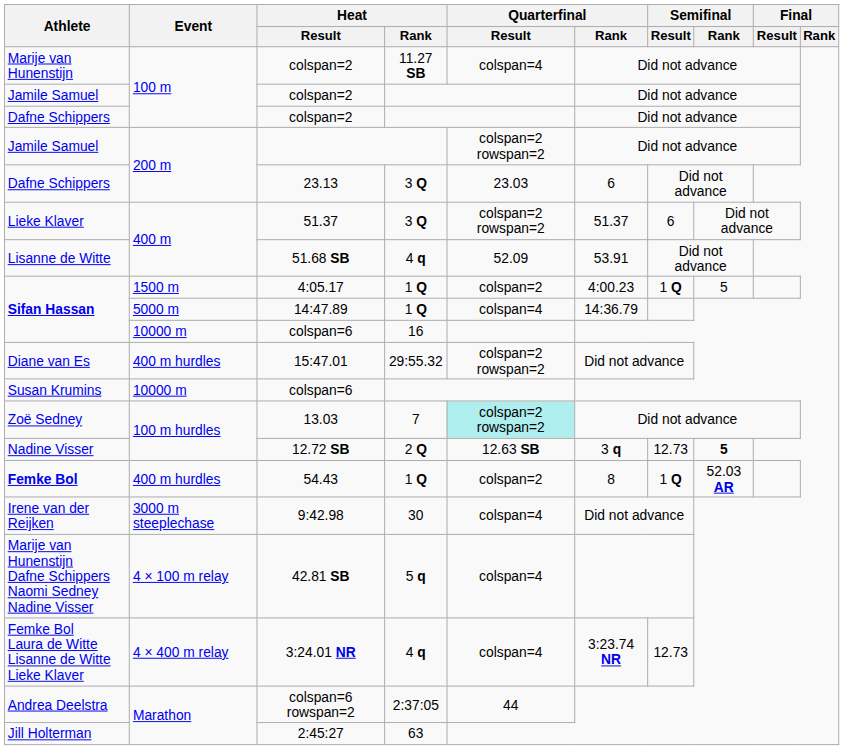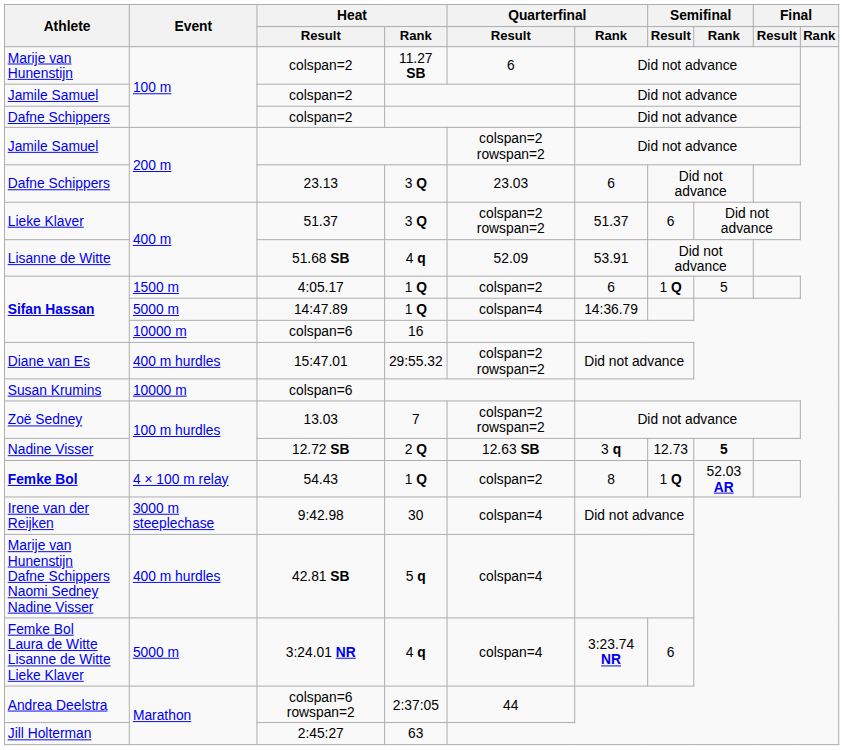(511, 66) colspan=4 -> (511, 66) 6
(611, 288) 4:00.23 -> (611, 288) 6
(511, 420) paleturquoise background -> (511, 420) no background
(177, 479) 400 m hurdles -> (181, 479) 4 × 100 m relay
(181, 577) 4 × 100 m relay -> (177, 577) 400 m hurdles
(181, 652) 4 × 400 m relay -> (156, 652) 5000 m
(671, 652) 12.73 -> (671, 652) 6
